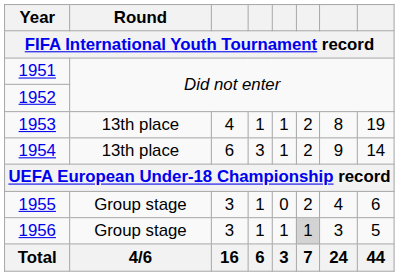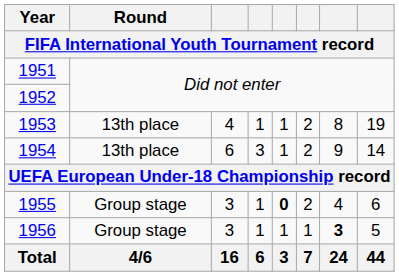(284, 204) normal -> (284, 204) bold
(308, 230) lightgrey background -> (308, 230) no background
(339, 230) normal -> (339, 230) bold
